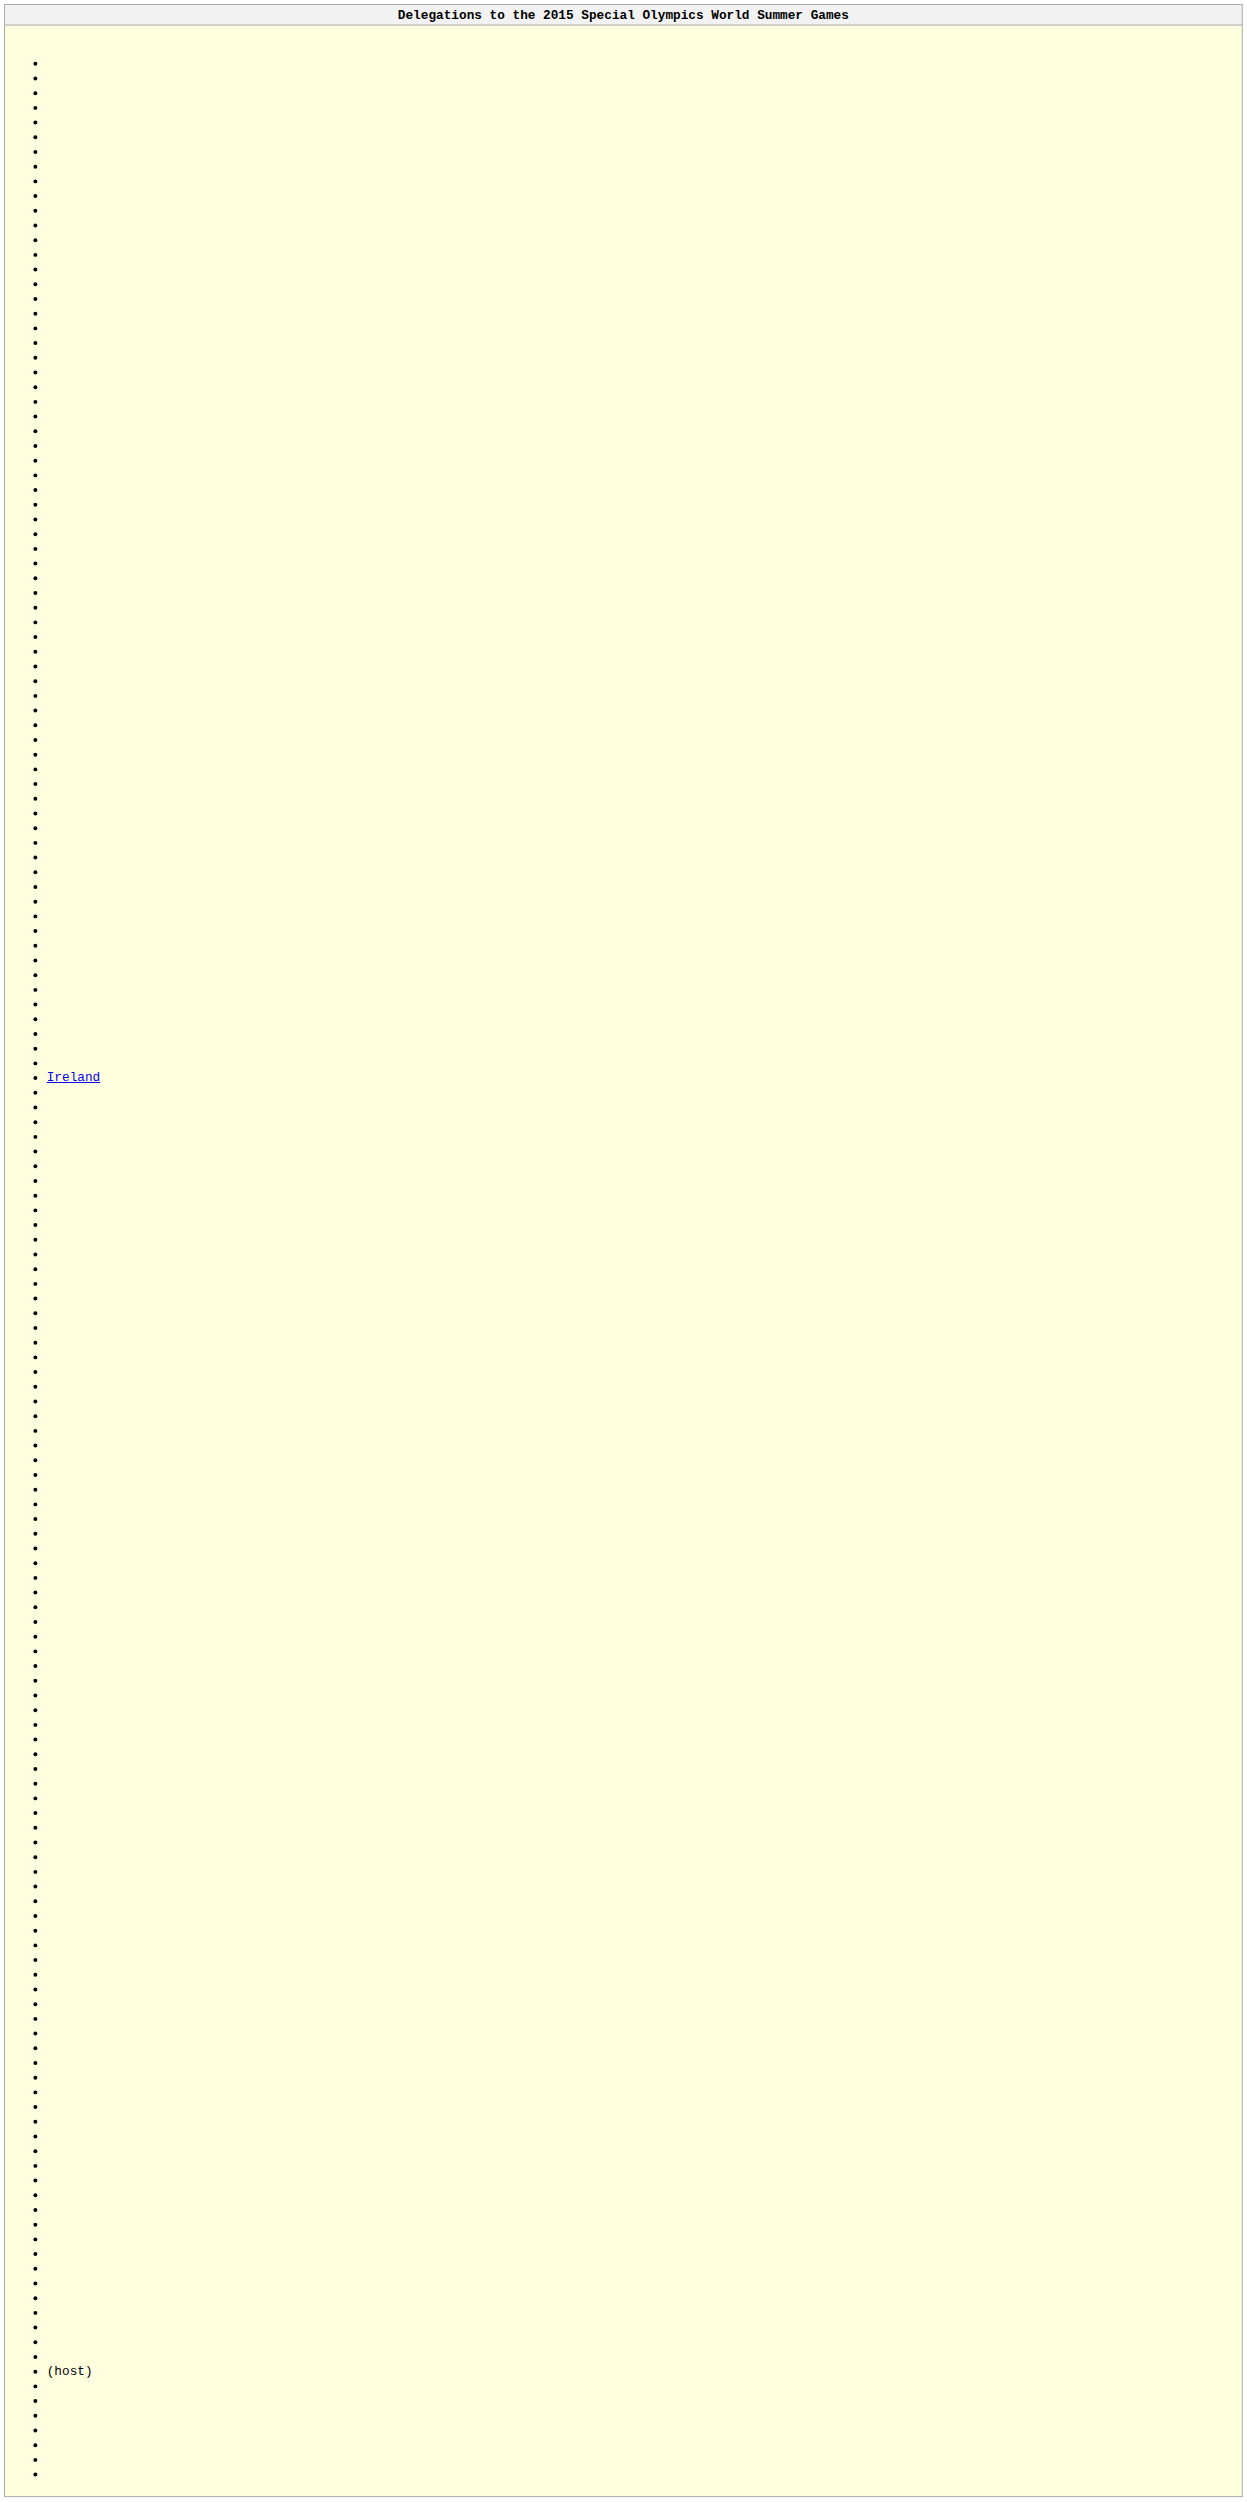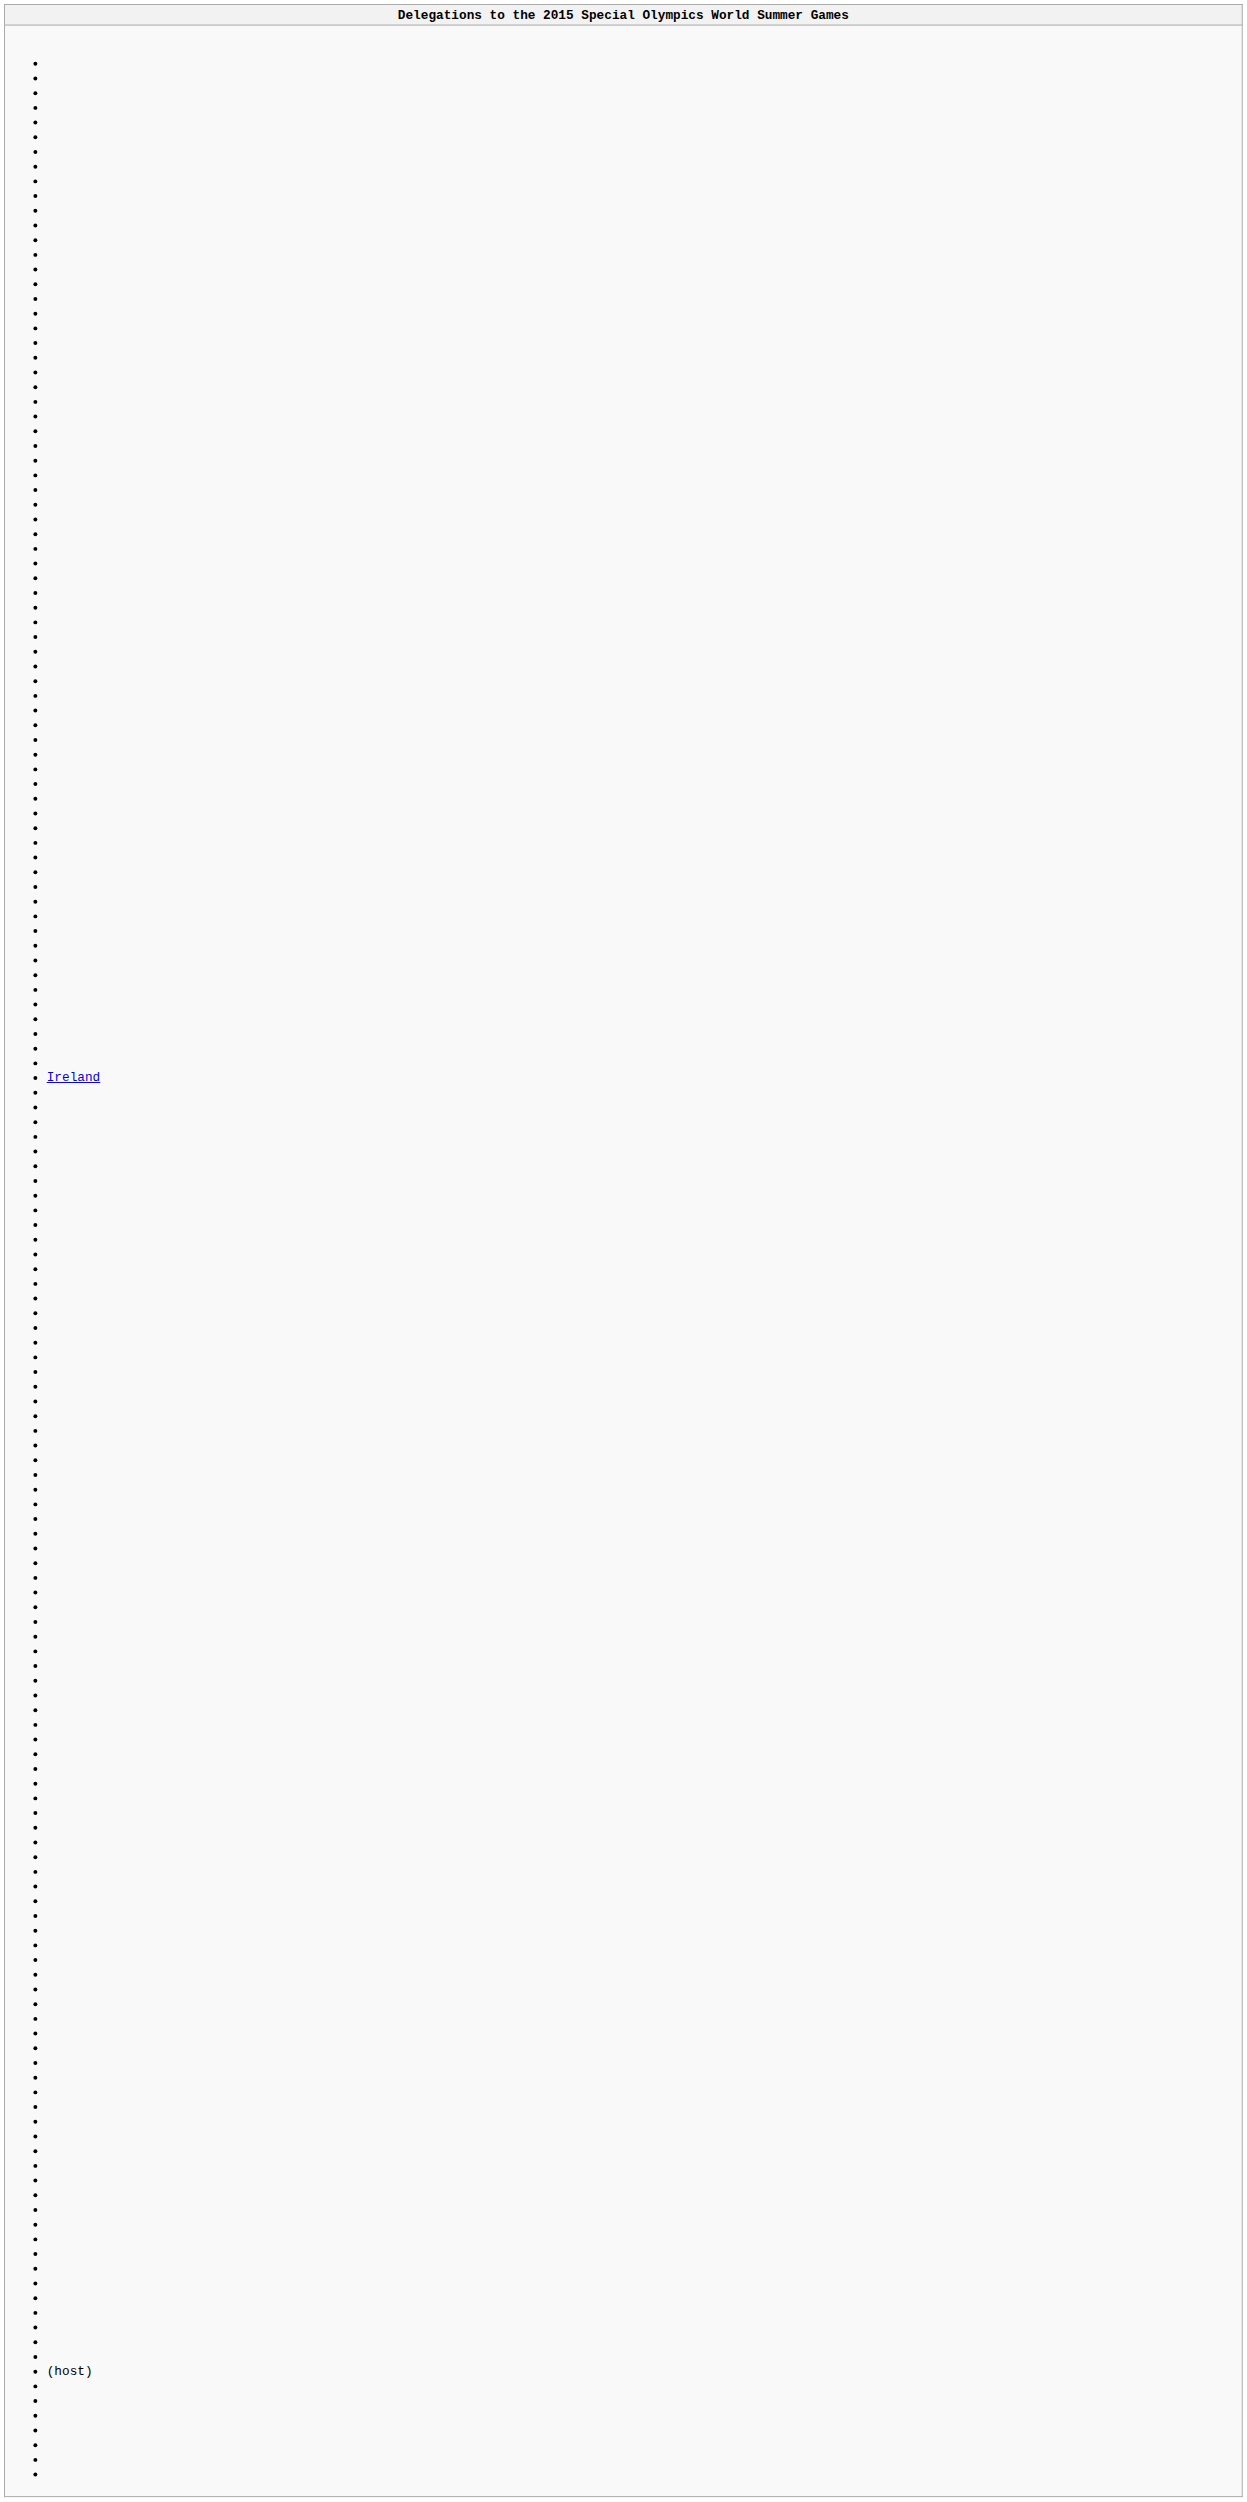(623, 1268) lightyellow background -> (623, 1268) no background
